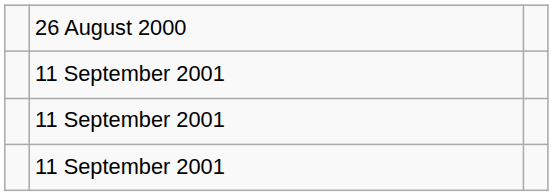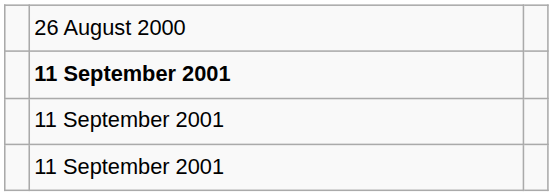(130, 74) normal -> (132, 74) bold
